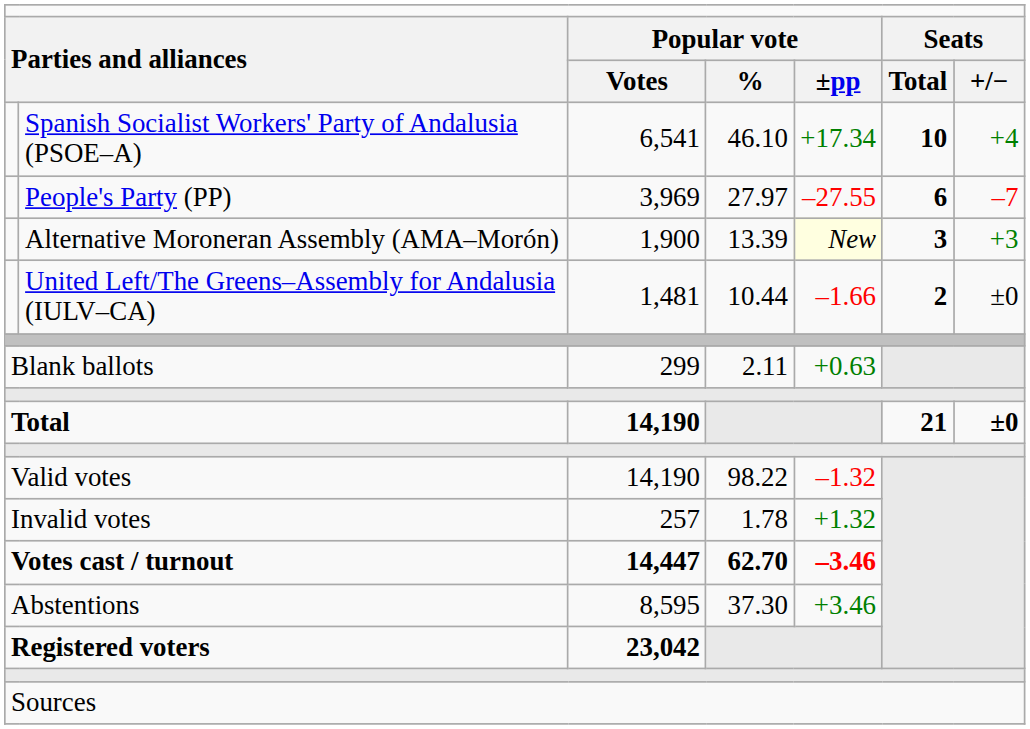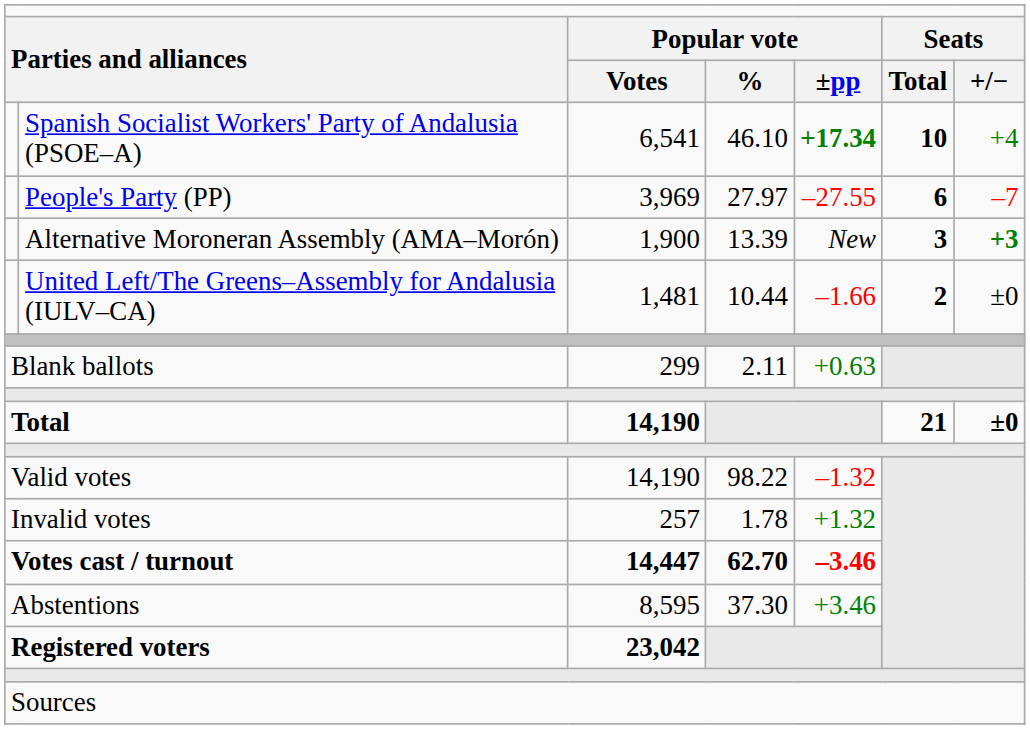(838, 138) normal -> (838, 138) bold
(852, 238) lightyellow background -> (852, 238) no background
(1004, 238) normal -> (1004, 238) bold
